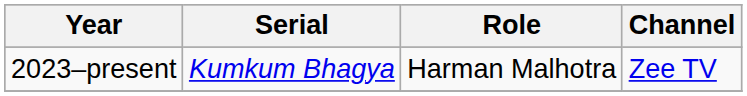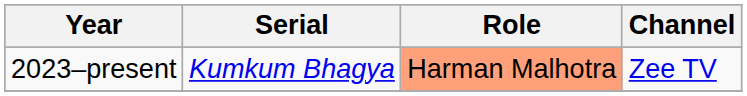(512, 68) no background -> (512, 68) lightsalmon background
